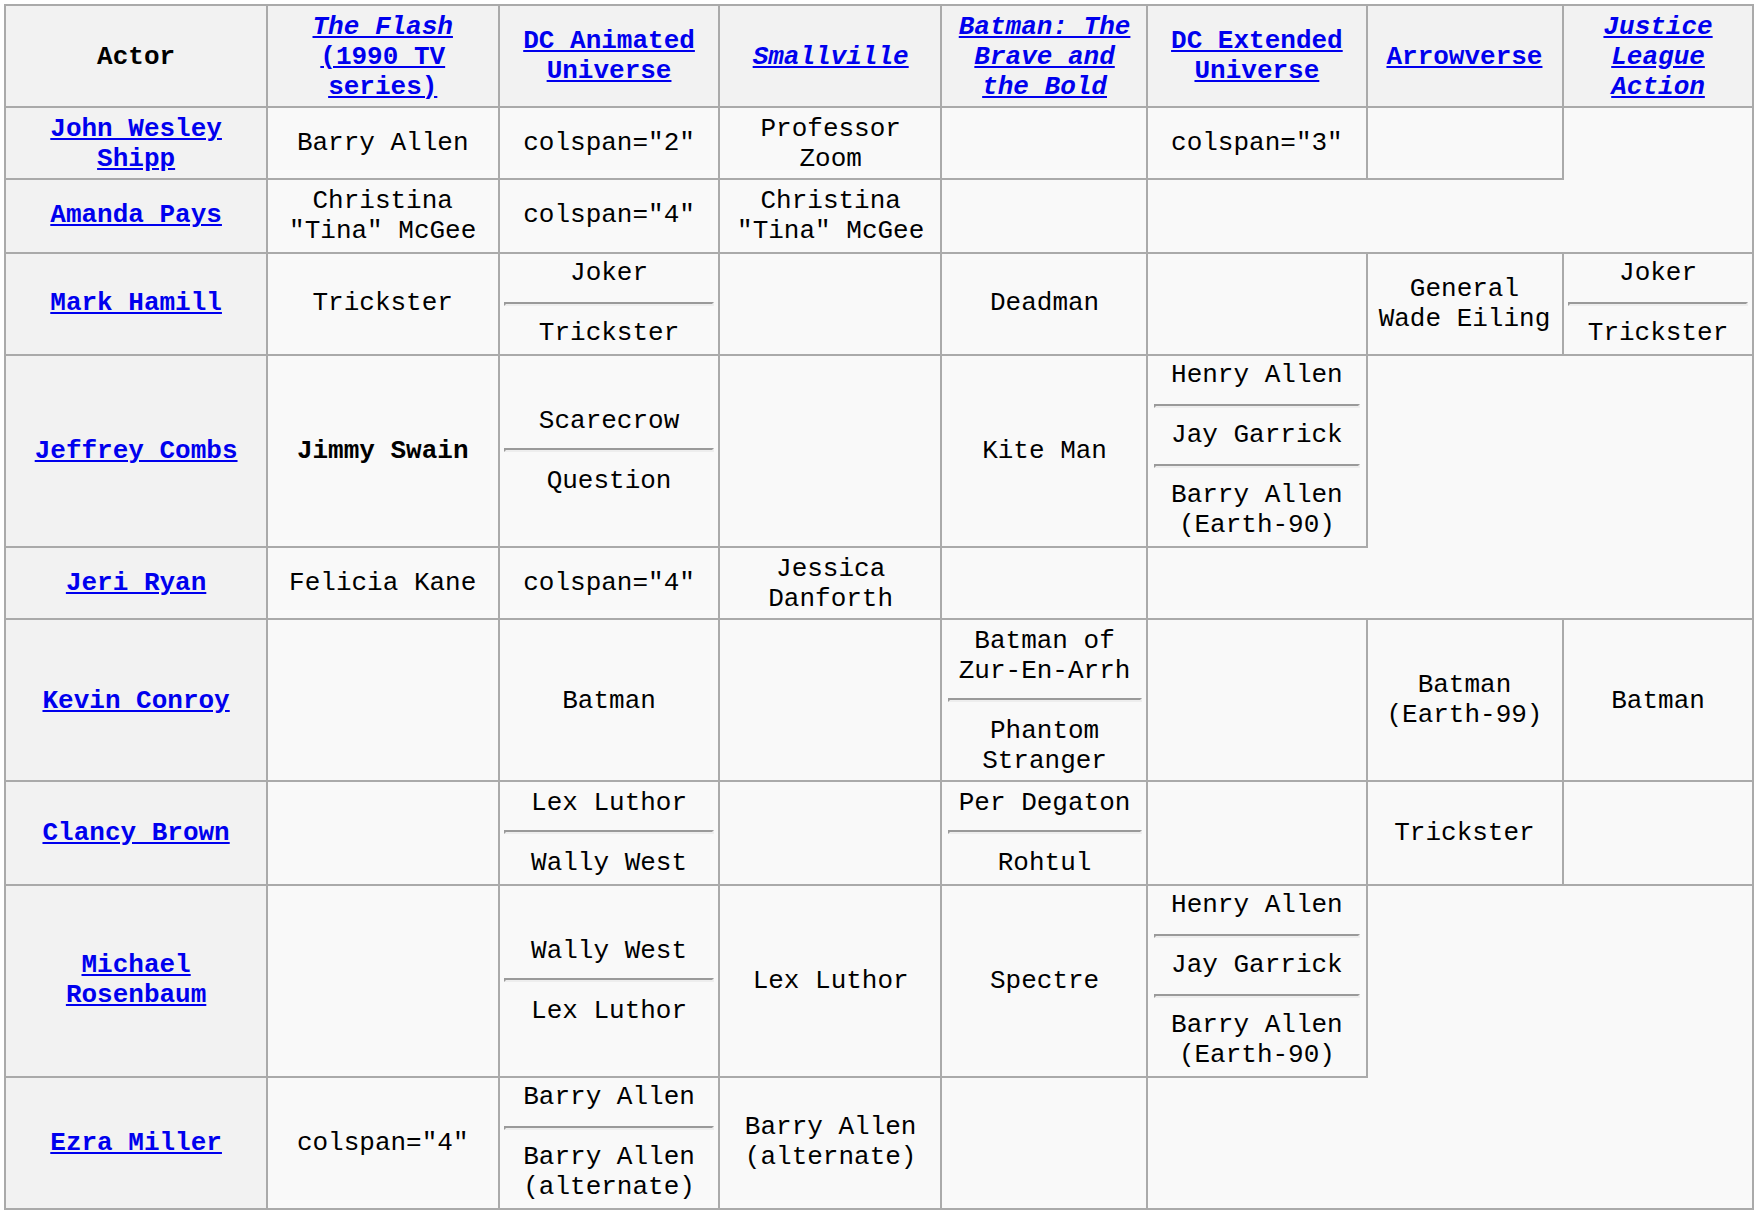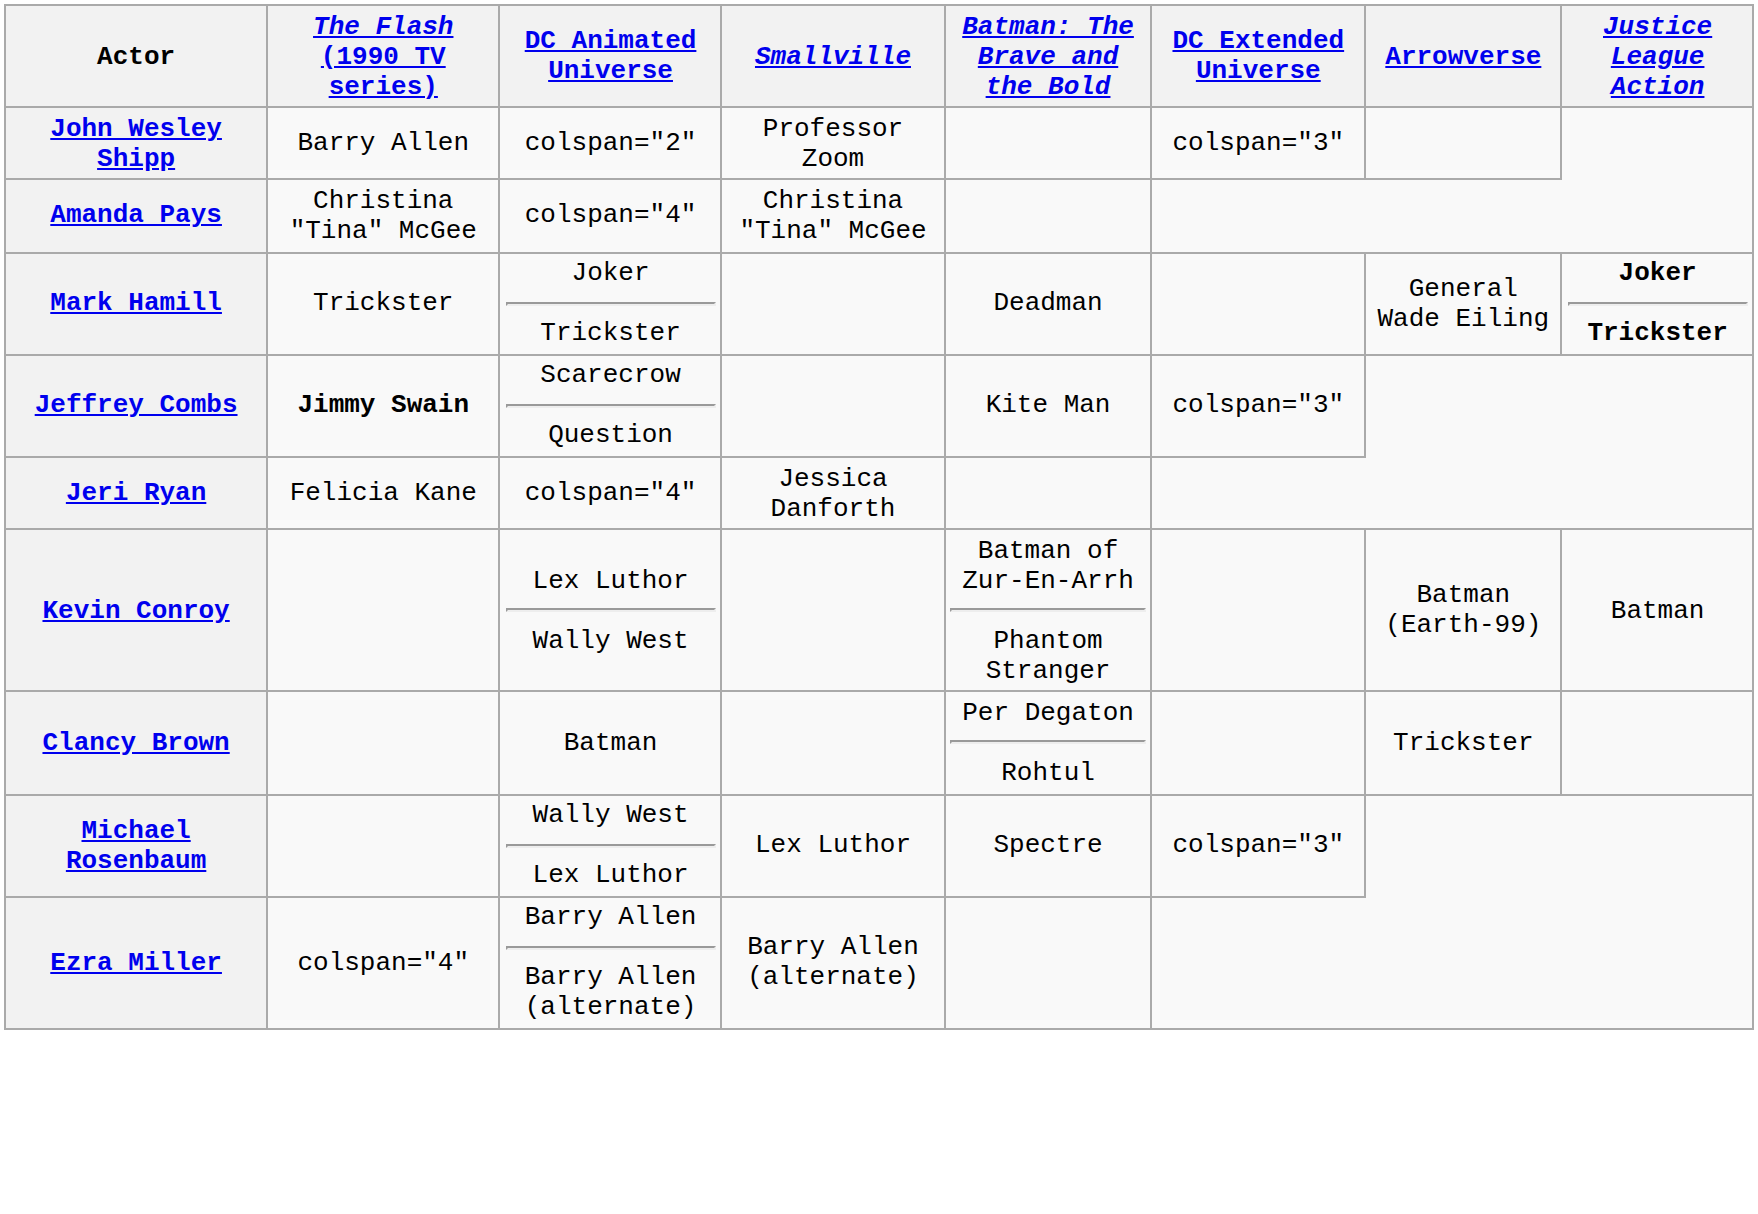(1658, 303) normal -> (1658, 303) bold
(1257, 451) Henry Allen Jay Garrick Barry Allen (Earth-90) -> (1258, 406) colspan="3"
(609, 700) Batman -> (611, 610) Lex Luthor Wally West
(609, 833) Lex Luthor Wally West -> (611, 743) Batman
(1257, 980) Henry Allen Jay Garrick Barry Allen (Earth-90) -> (1258, 845) colspan="3"
